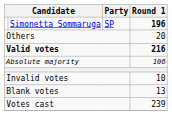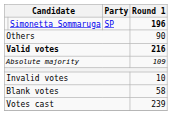(161, 37) 20 -> (161, 37) 90
(159, 62) 106 -> (159, 62) 109
(161, 91) 13 -> (161, 91) 58
